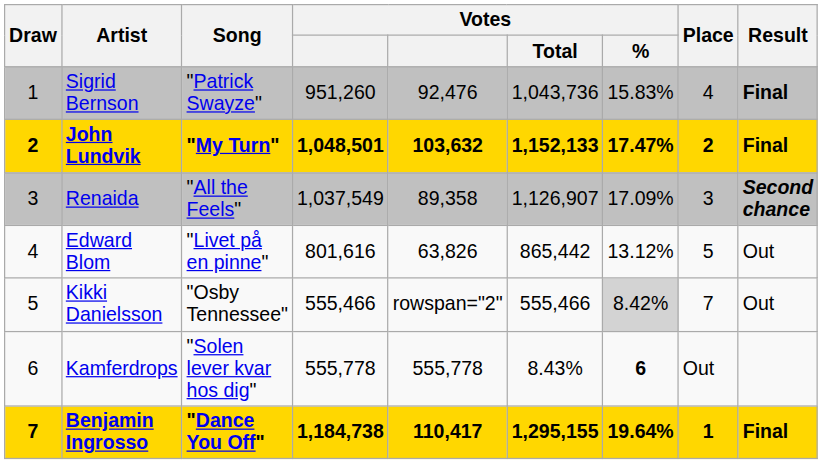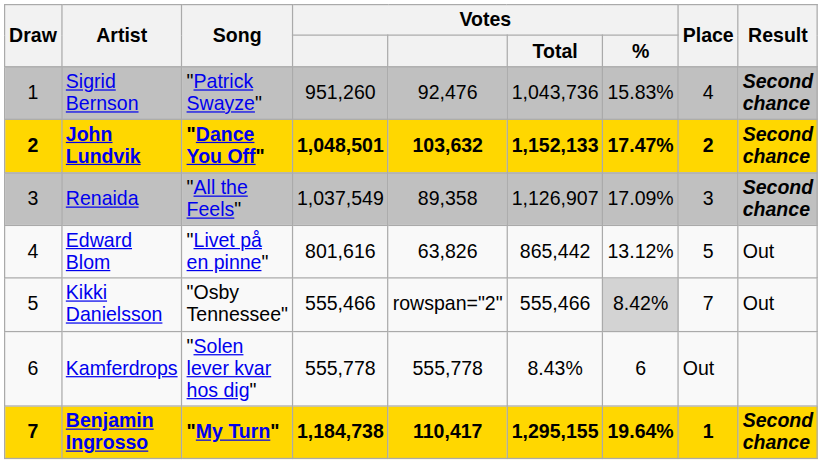(765, 92) Final -> (778, 92) Second chance
(233, 145) "My Turn" -> (226, 145) "Dance You Off"
(765, 145) Final -> (778, 145) Second chance
(641, 368) bold -> (641, 368) normal
(226, 432) "Dance You Off" -> (233, 432) "My Turn"
(765, 432) Final -> (778, 432) Second chance
